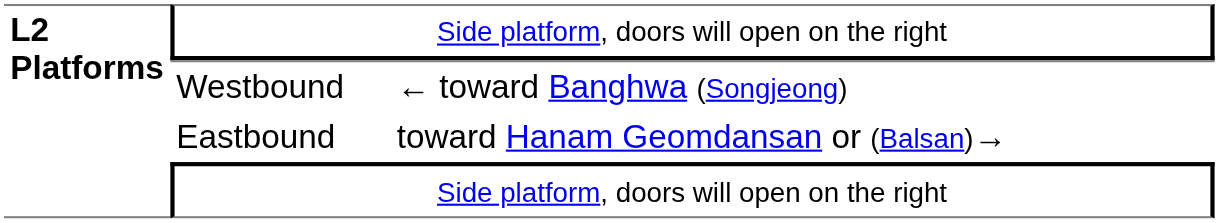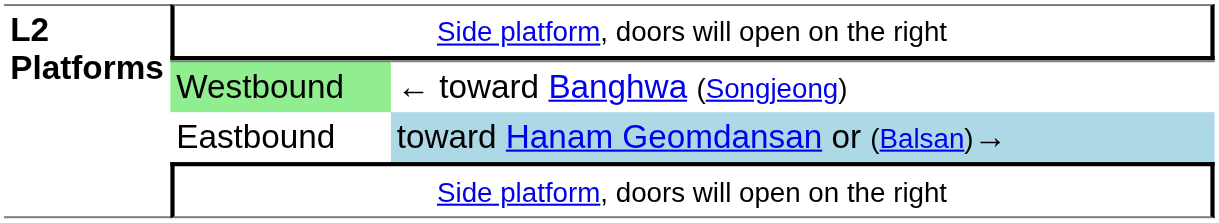(260, 86) no background -> (260, 86) lightgreen background
(702, 136) no background -> (702, 136) lightblue background
